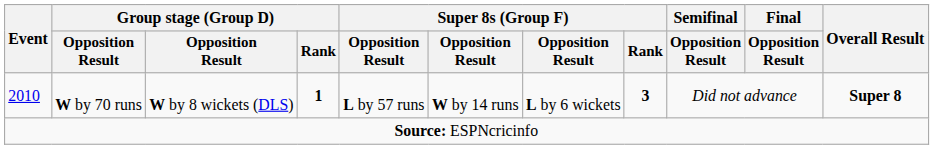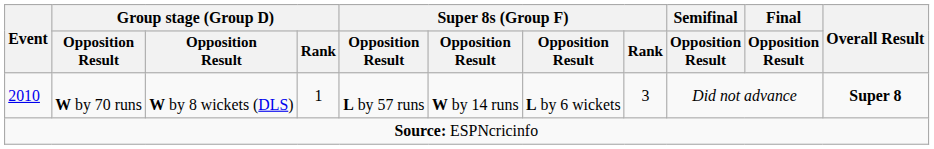(318, 95) bold -> (318, 95) normal
(645, 95) bold -> (645, 95) normal
